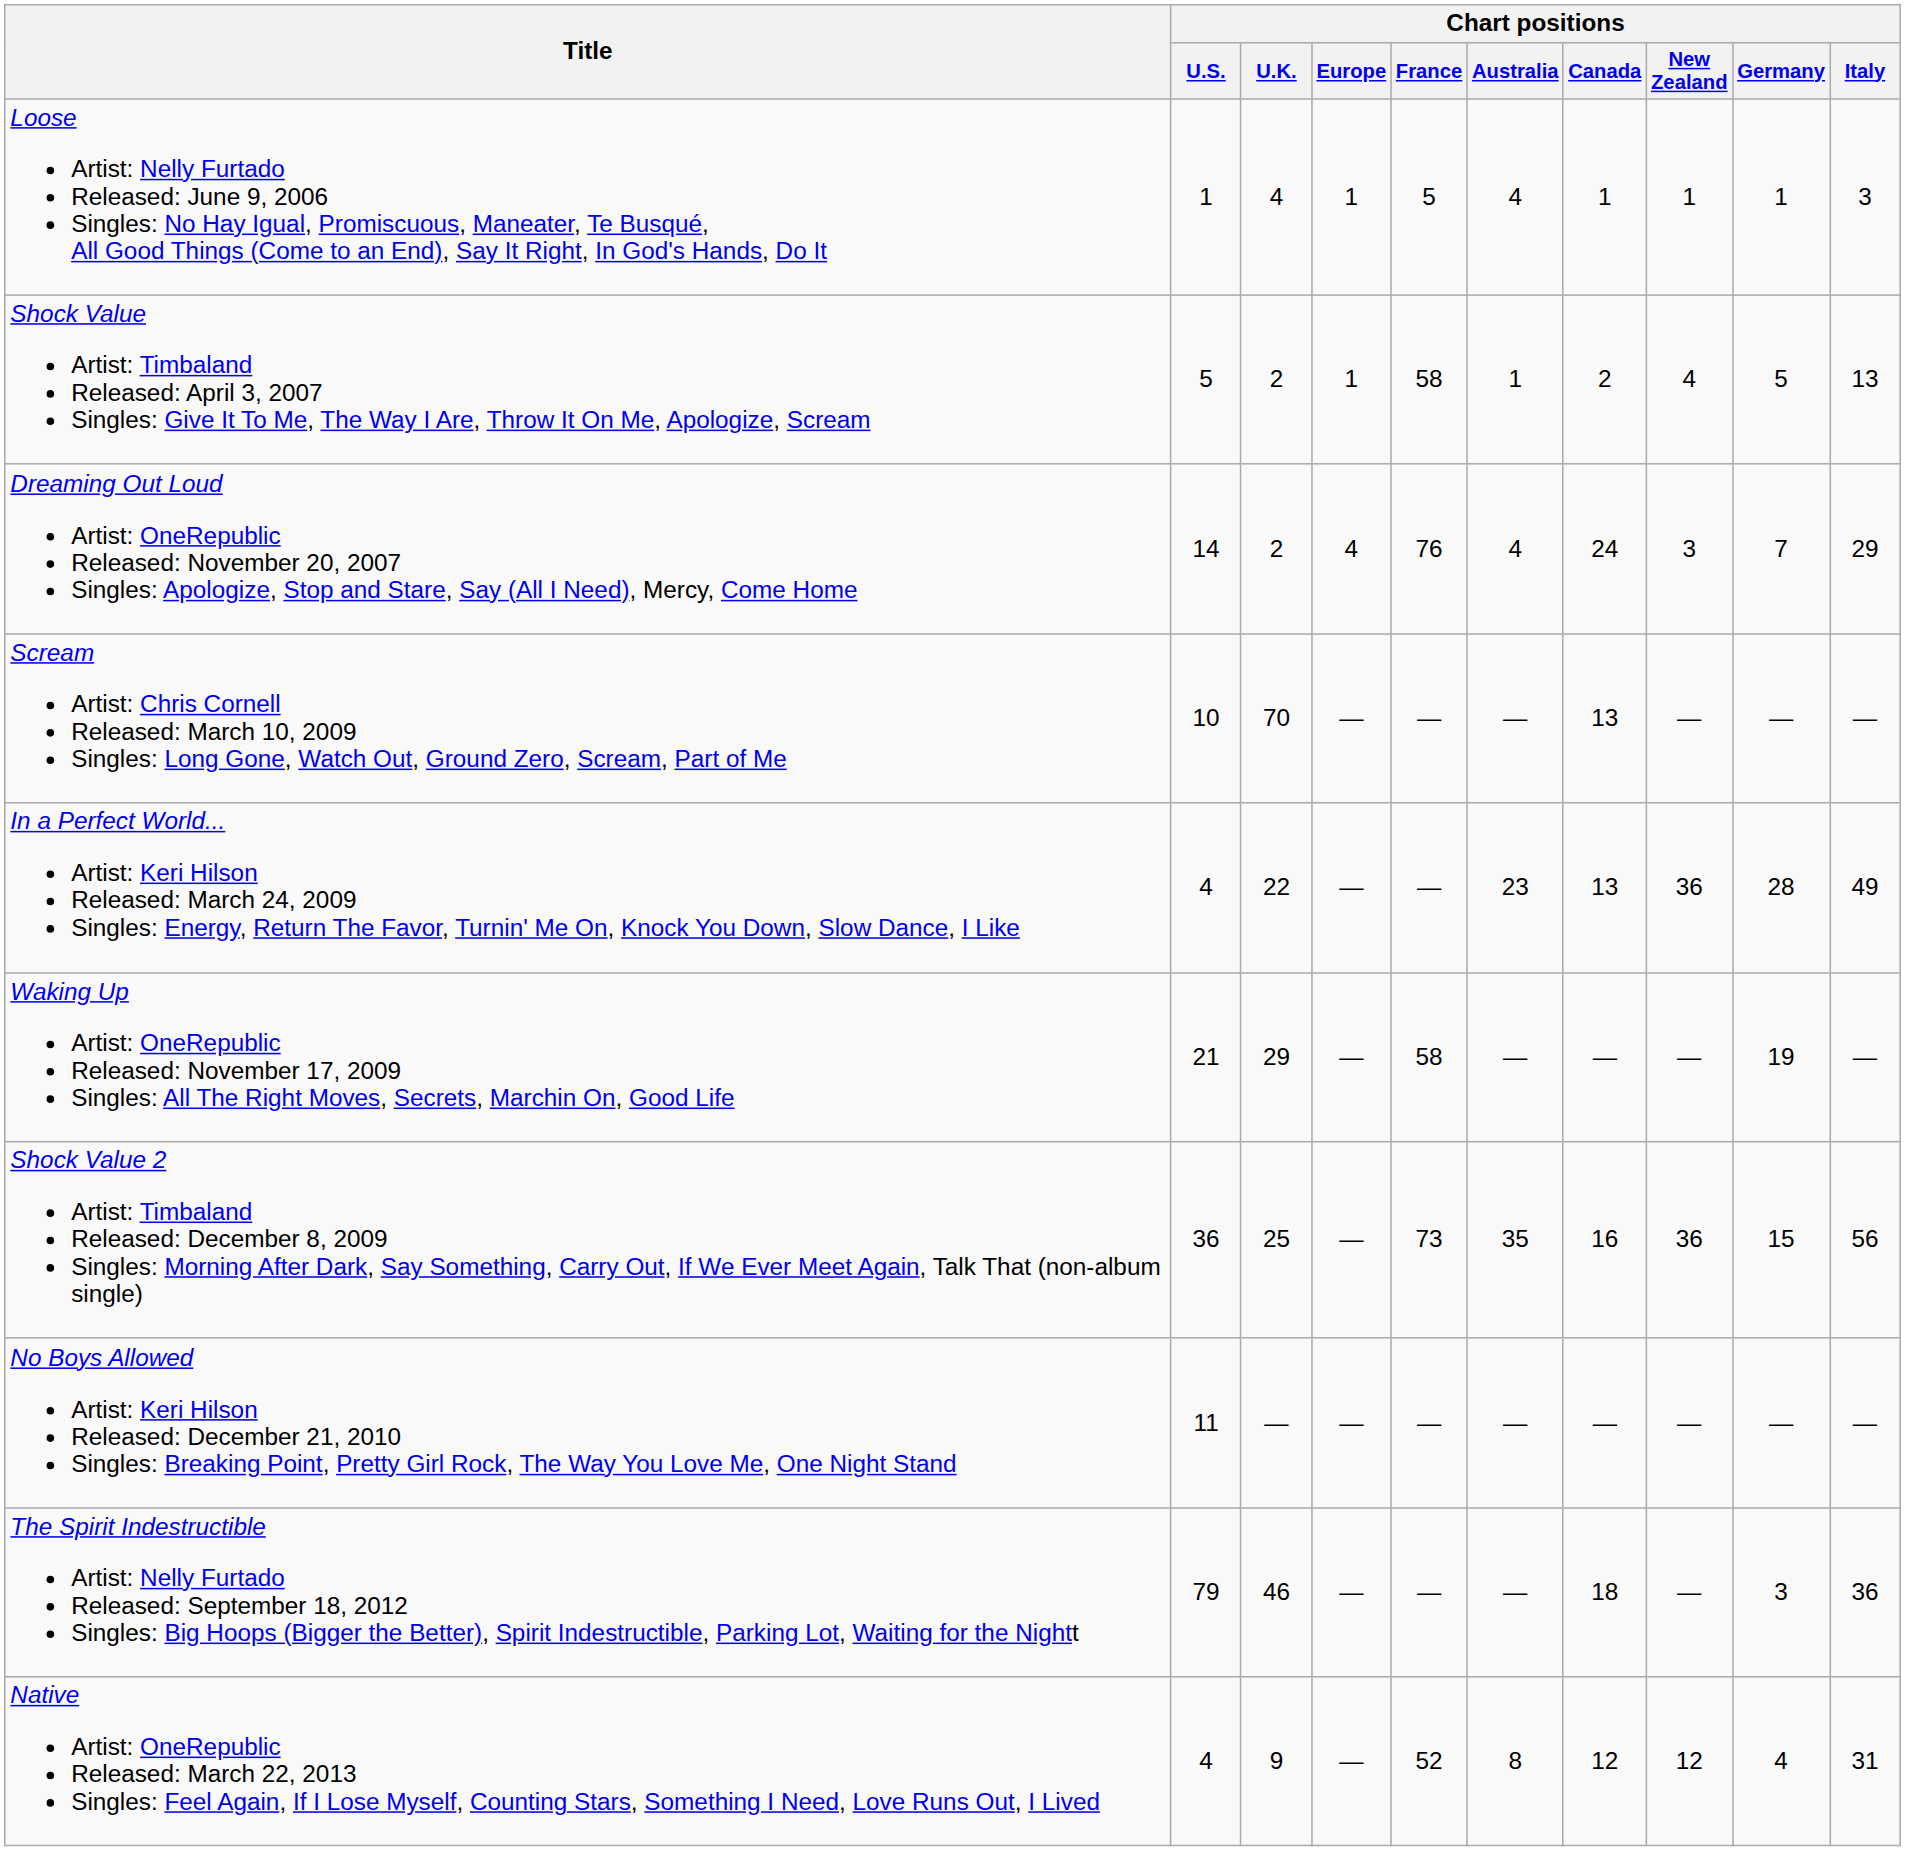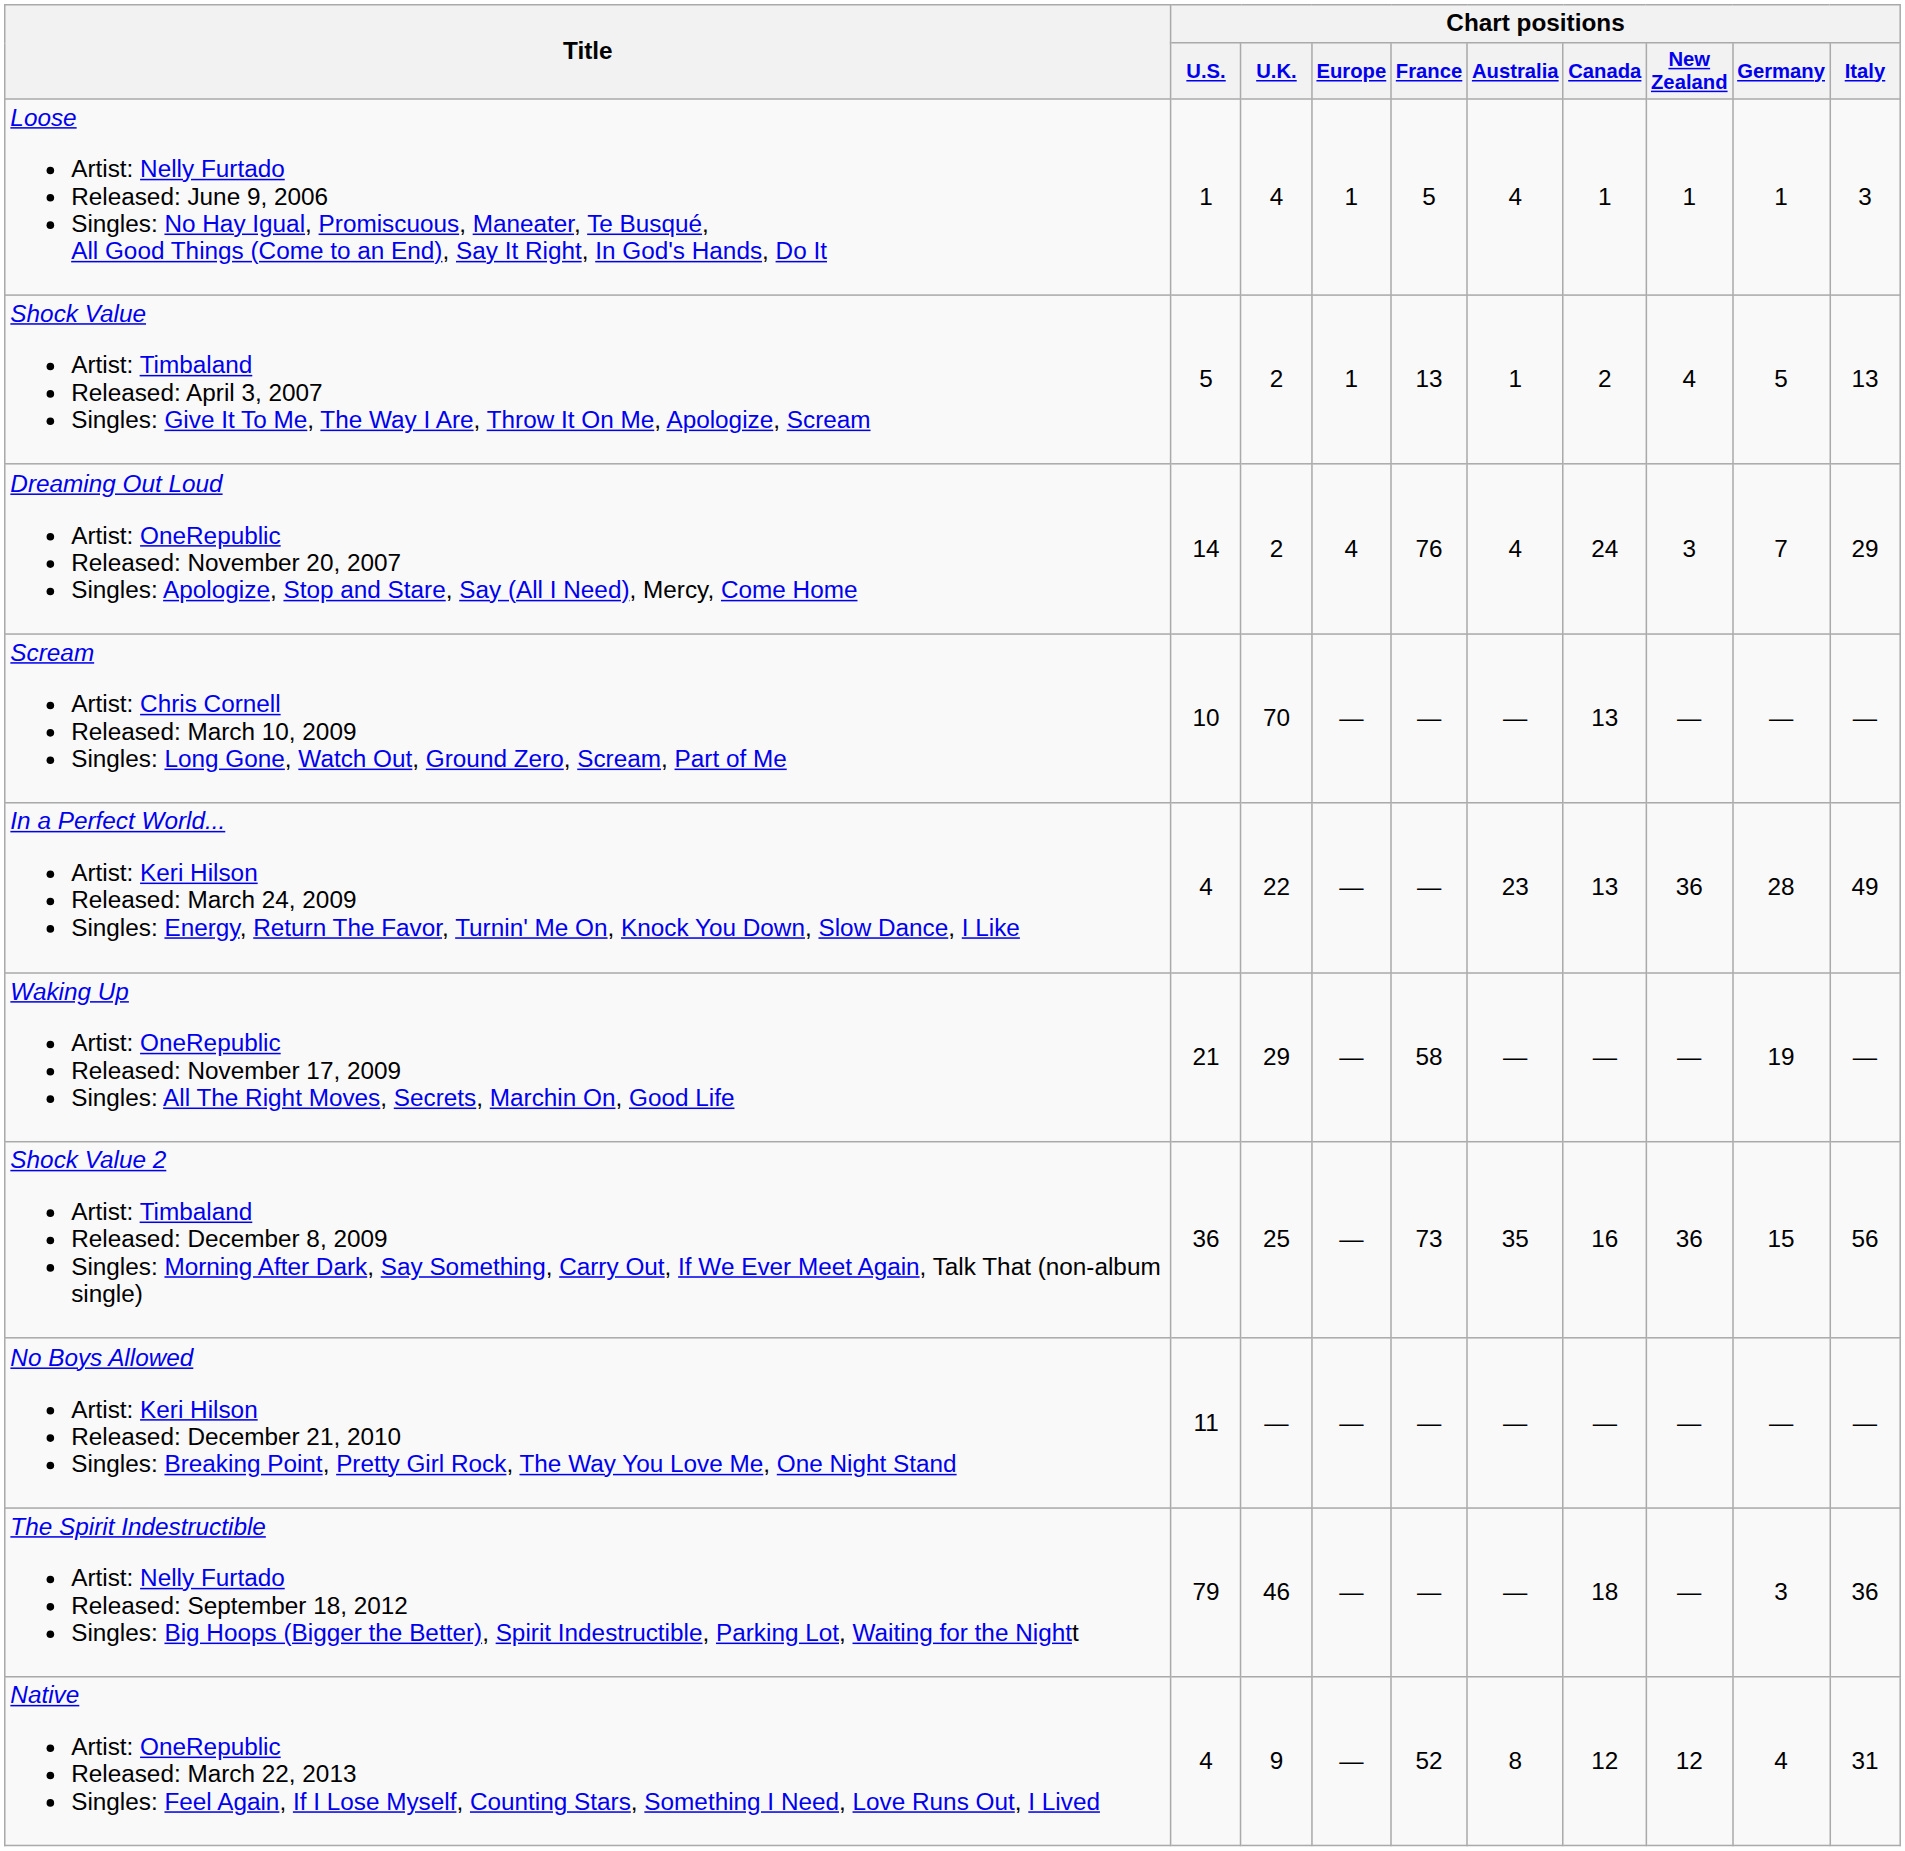(1429, 379) 58 -> (1429, 379) 13
